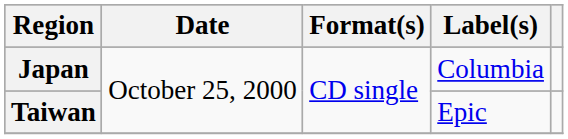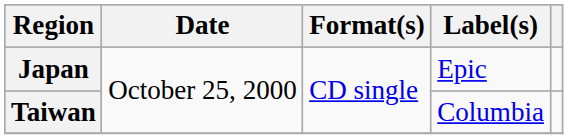(491, 68) Columbia -> (462, 68) Epic
(462, 111) Epic -> (491, 111) Columbia
